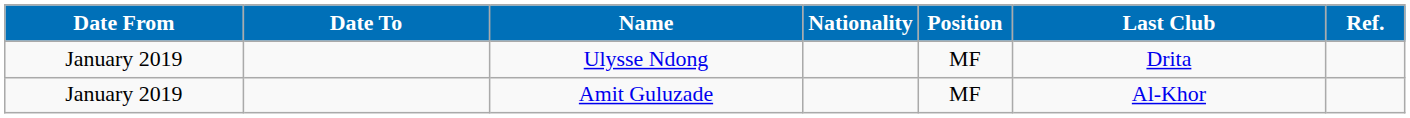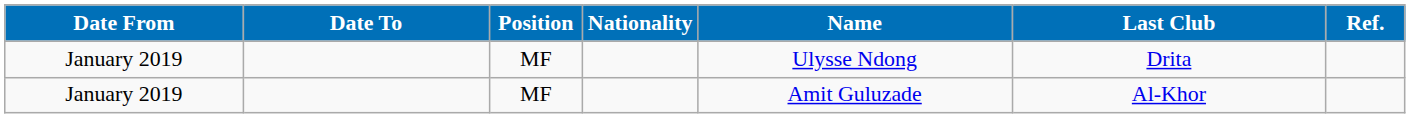columns swapped: (965, 22) <-> (646, 22)
